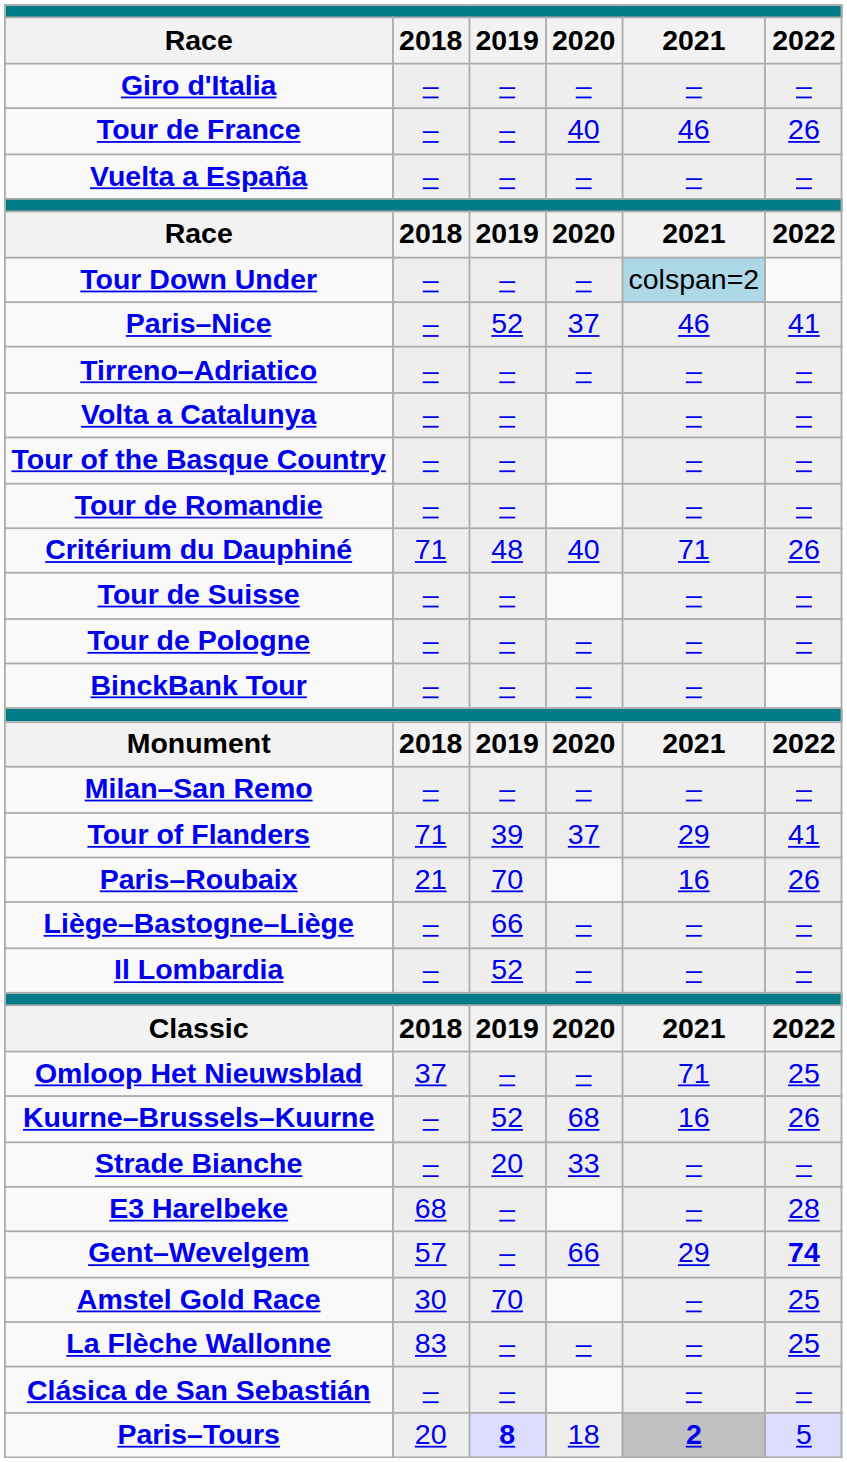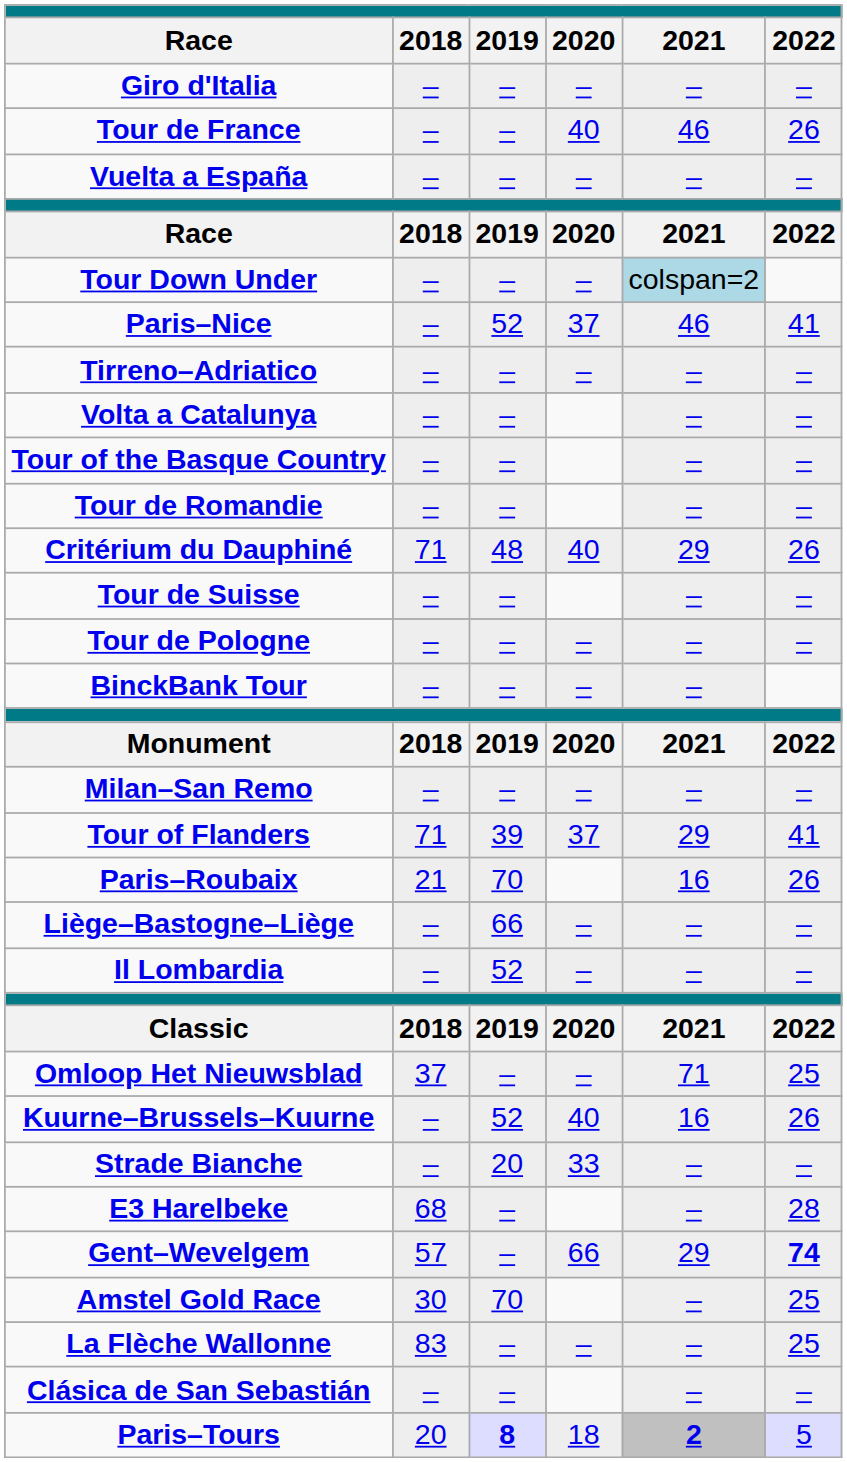(694, 550) 71 -> (694, 550) 29
(584, 1118) 68 -> (584, 1118) 40
